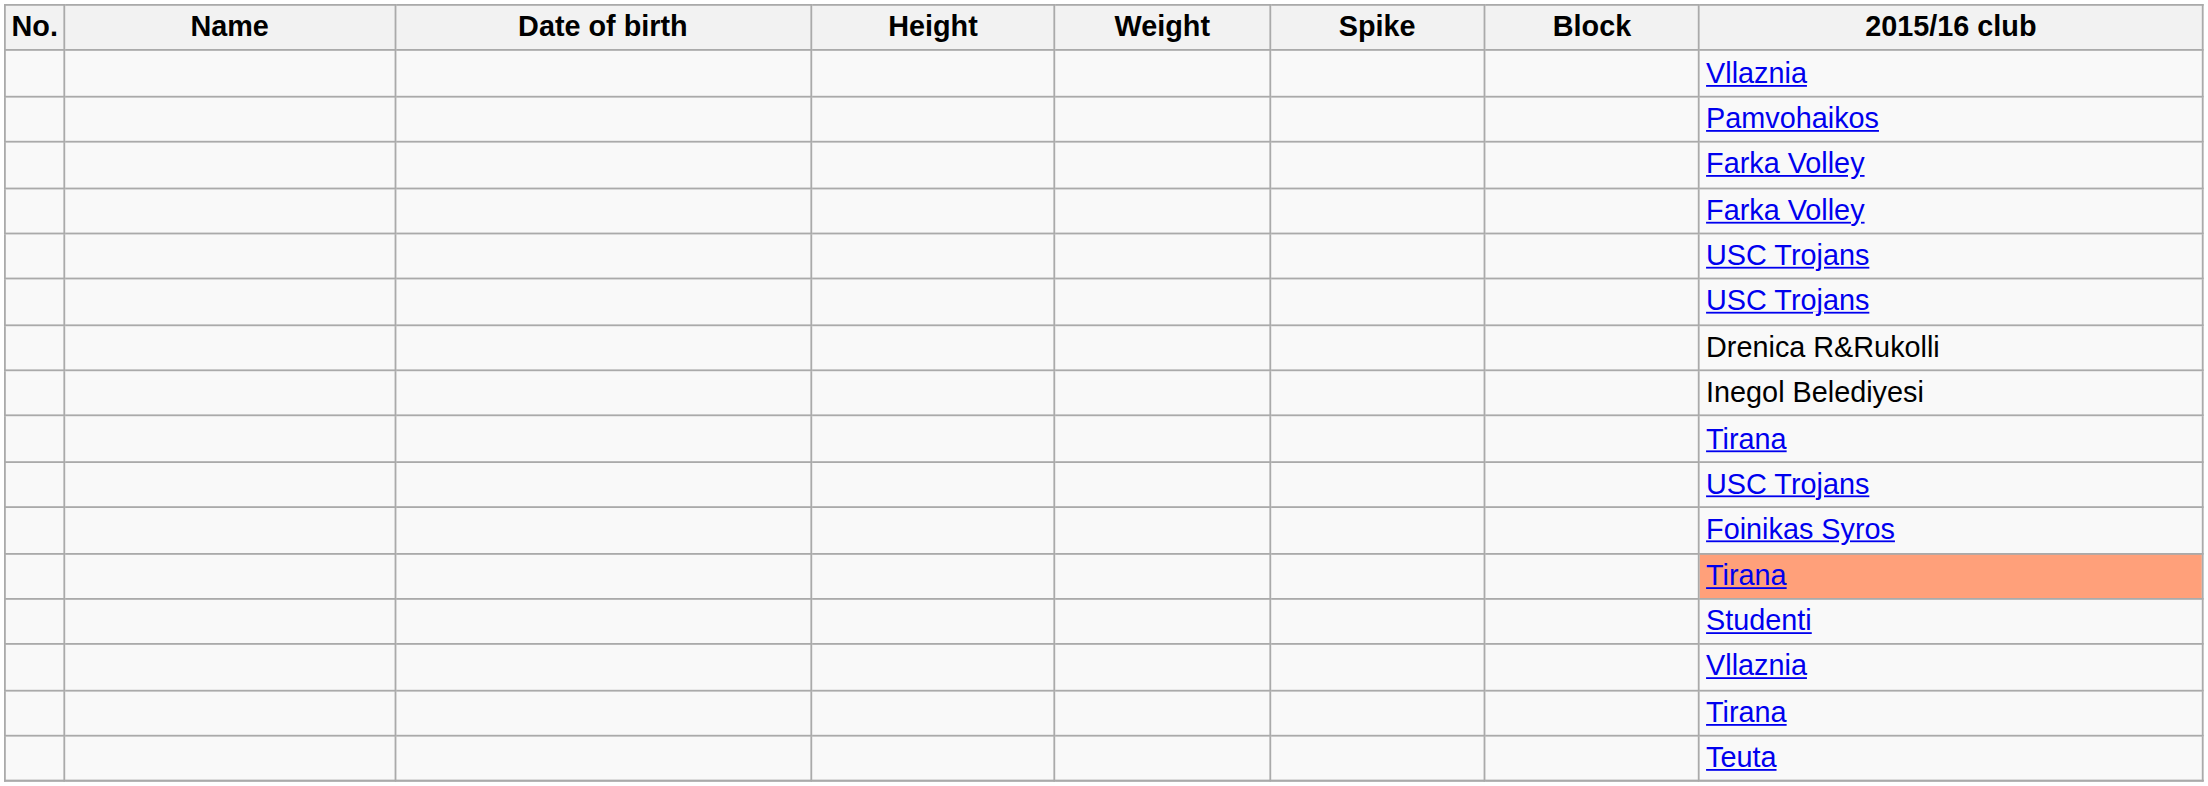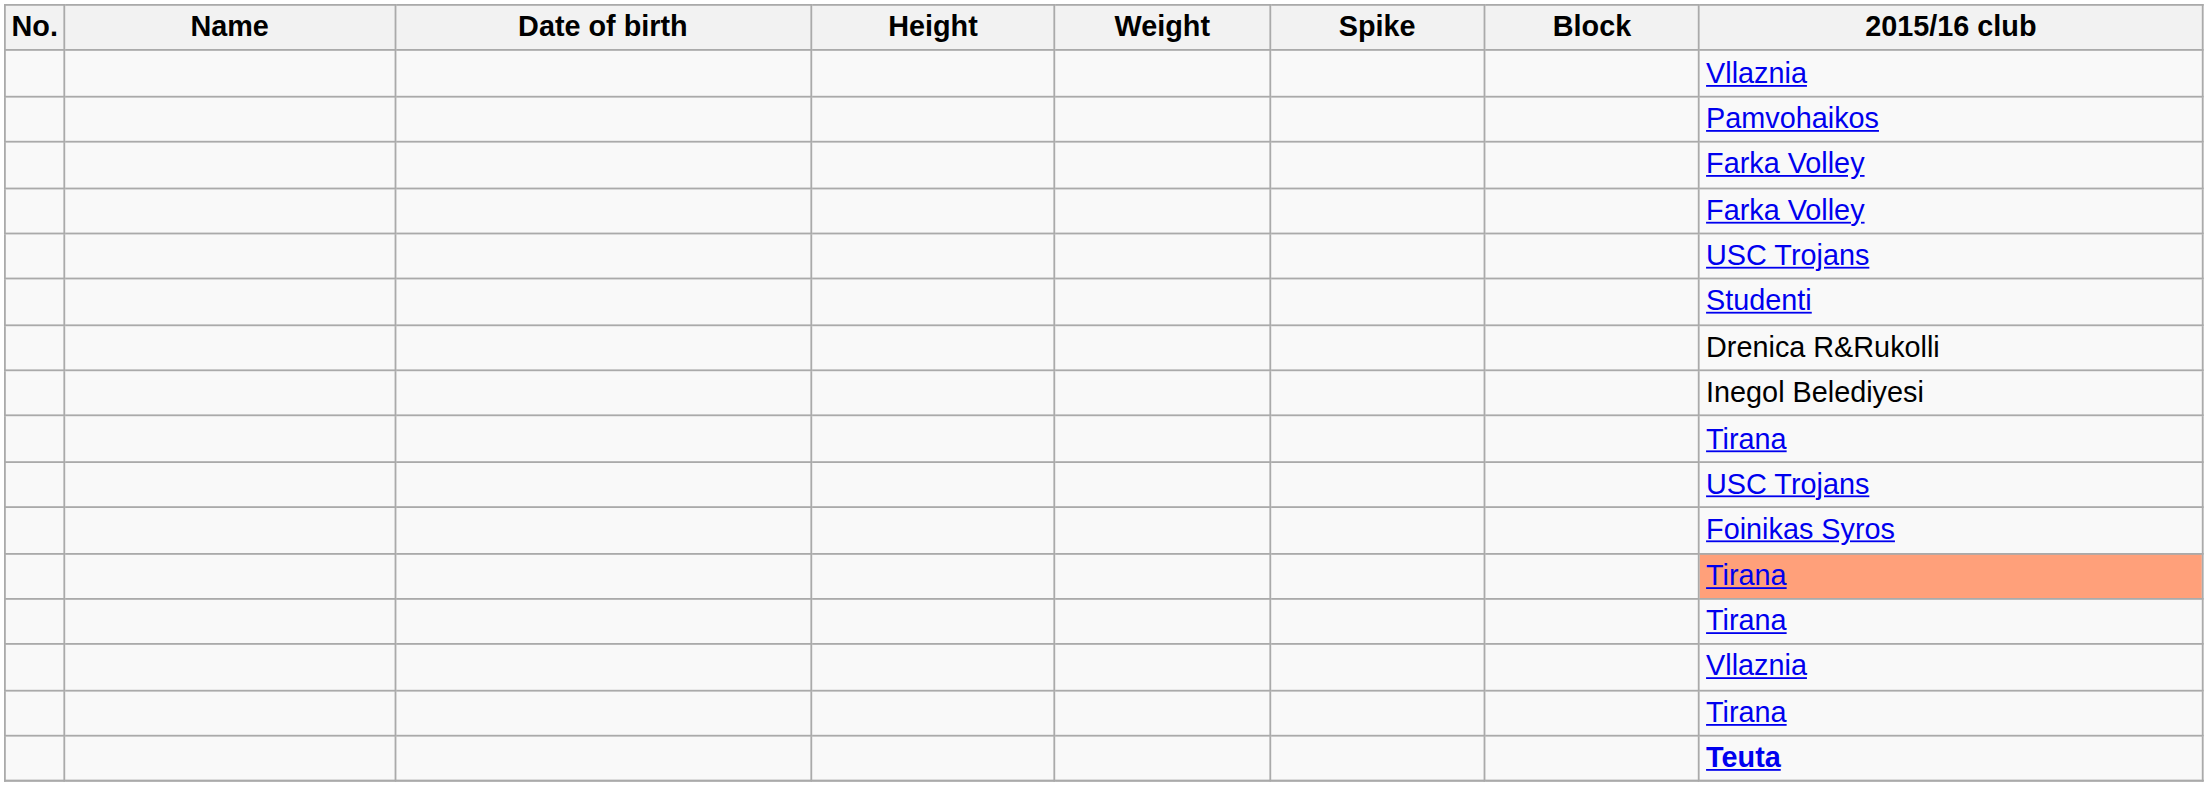(1788, 301) USC Trojans -> (1759, 301) Studenti
(1759, 621) Studenti -> (1746, 621) Tirana
(1741, 758) normal -> (1743, 758) bold
